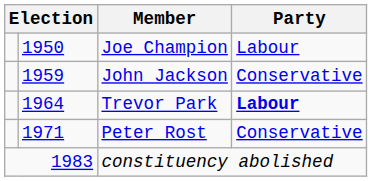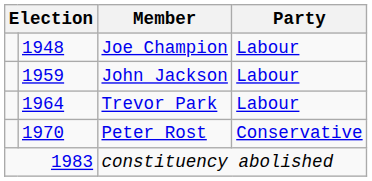(43, 48) 1950 -> (43, 48) 1948
(299, 76) Conservative -> (268, 76) Labour
(268, 105) bold -> (268, 105) normal
(43, 133) 1971 -> (43, 133) 1970
